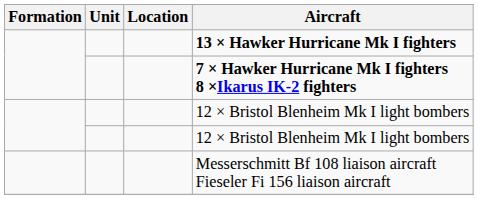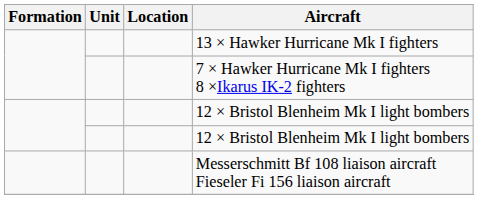(326, 42) bold -> (317, 42) normal
(322, 77) bold -> (313, 77) normal
